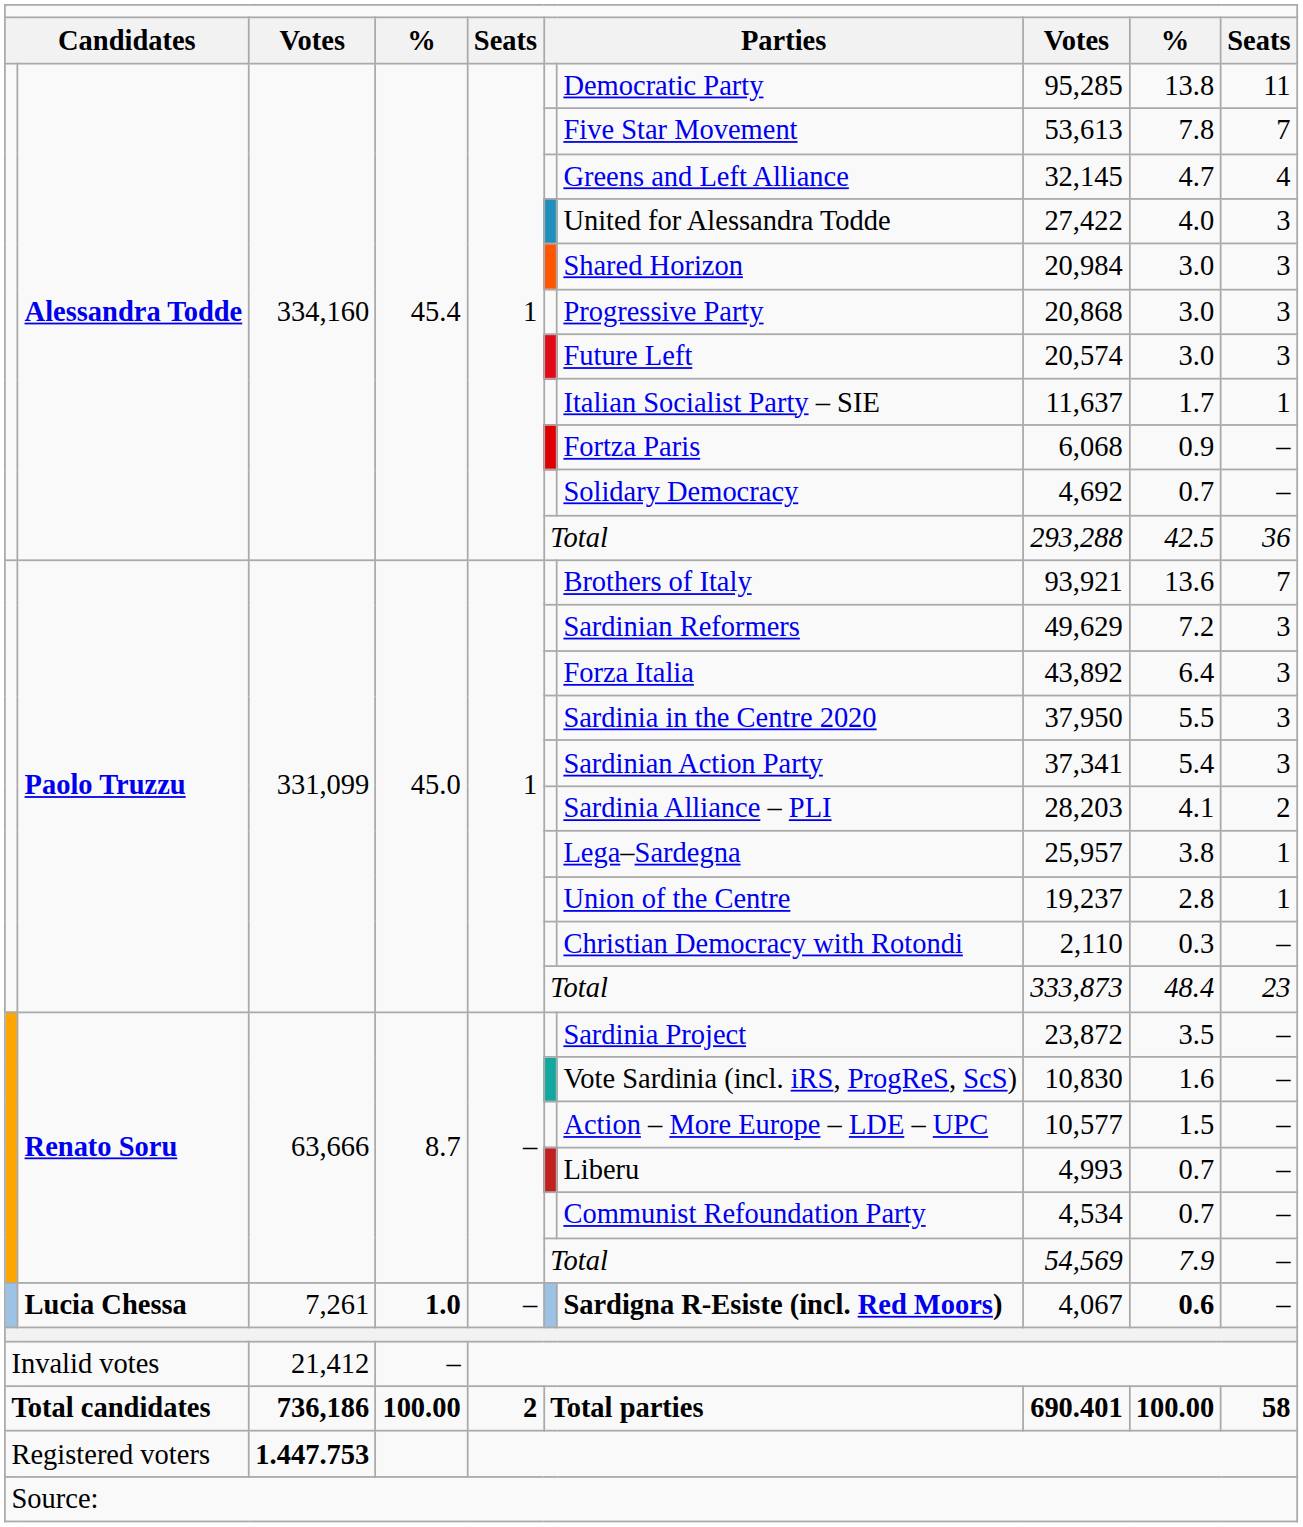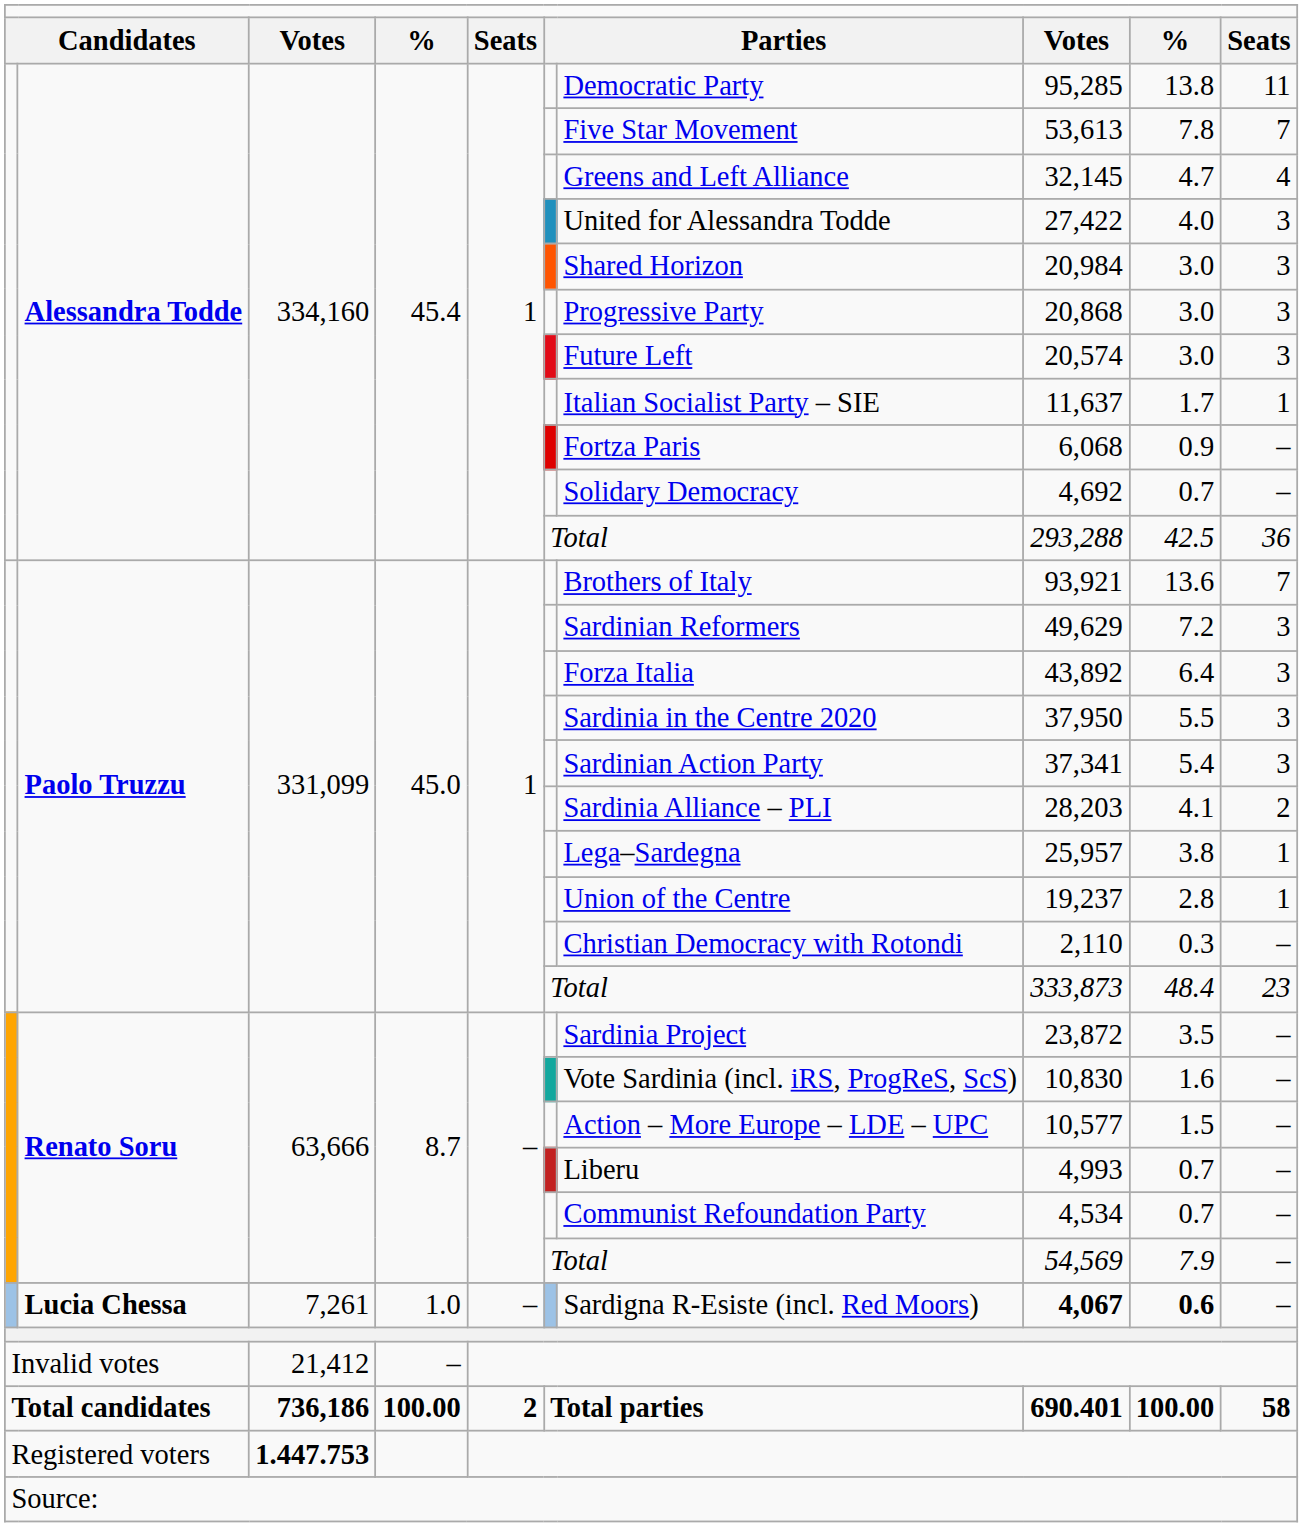(443, 1304) bold -> (443, 1304) normal
(783, 1304) bold -> (771, 1304) normal
(1091, 1304) normal -> (1091, 1304) bold
